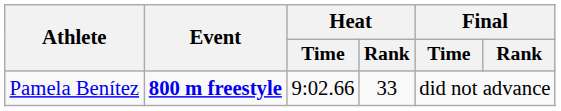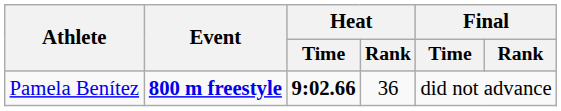(323, 88) normal -> (324, 88) bold
(387, 88) 33 -> (388, 88) 36
